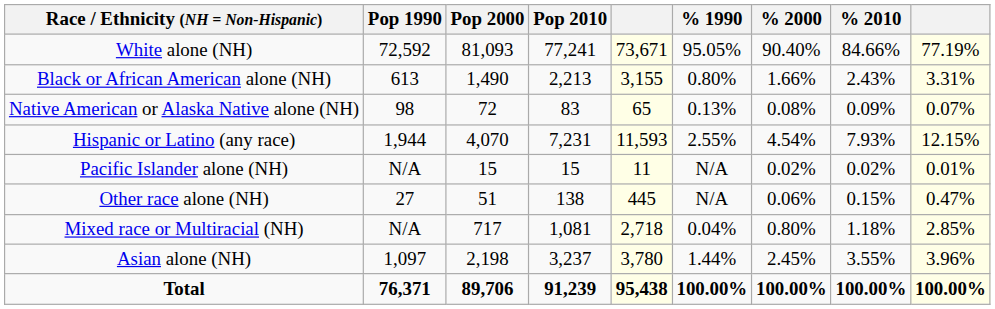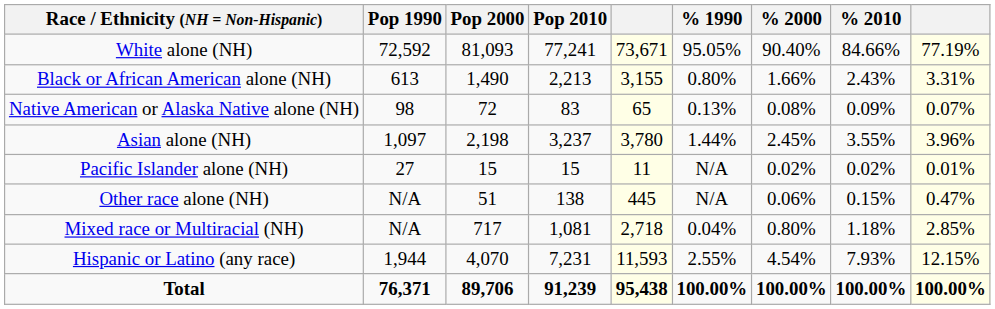rows swapped: (184, 259) <-> (184, 139)
(405, 169) N/A -> (405, 169) 27
(405, 199) 27 -> (405, 199) N/A
